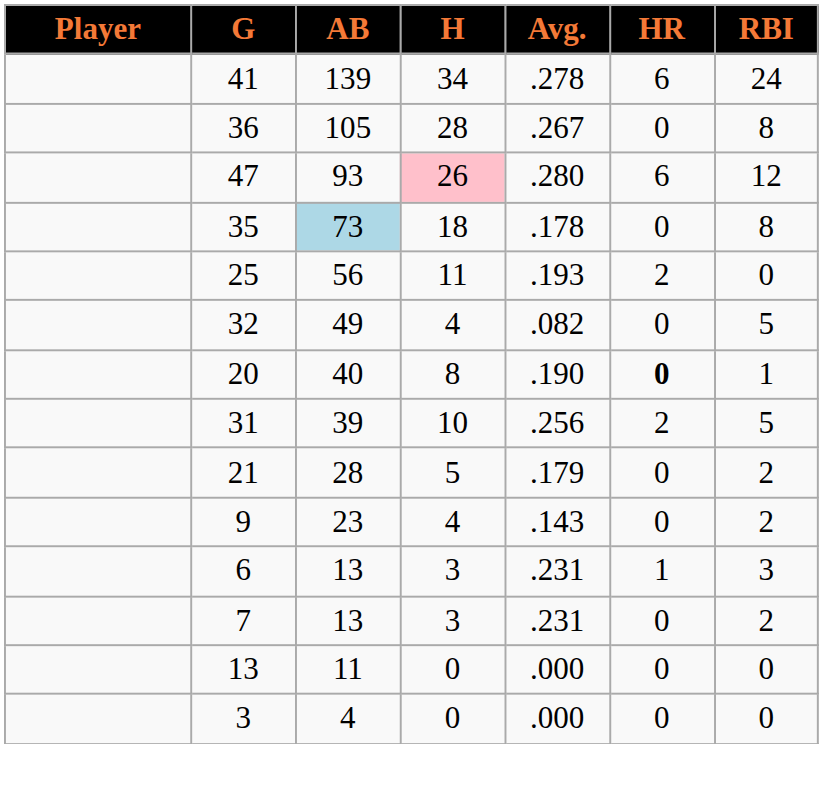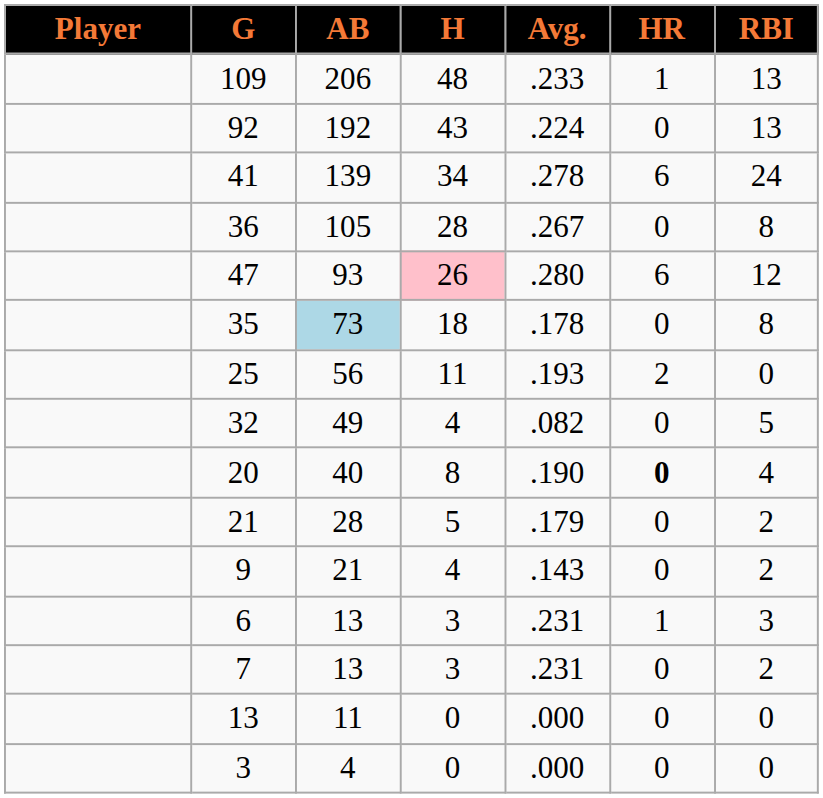+ row: (243, 78)
+ row: (243, 127)
(766, 373) 1 -> (766, 472) 4
- row: (243, 422)
(348, 521) 23 -> (348, 570) 21
